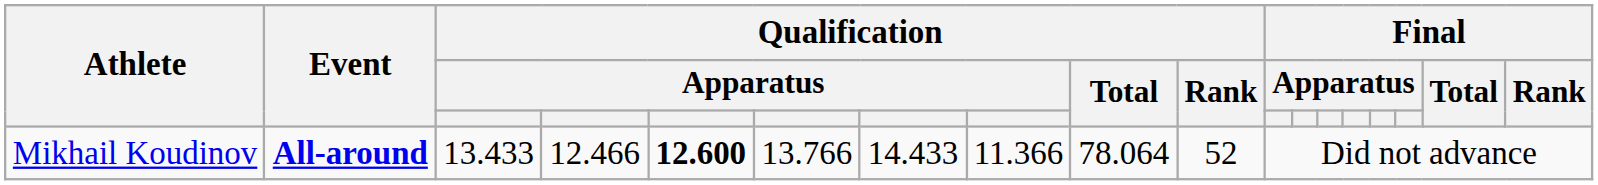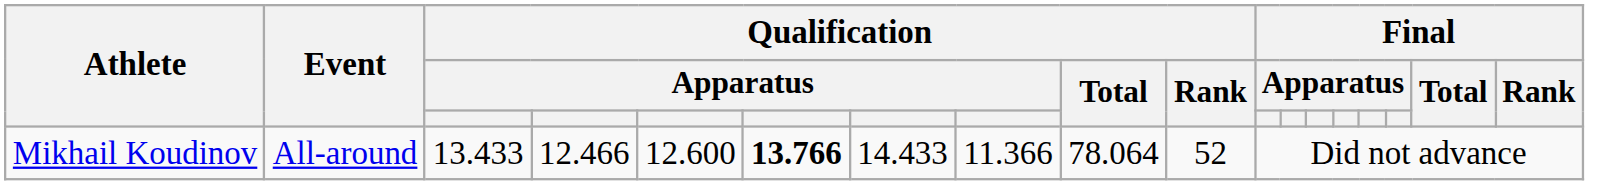(350, 152) bold -> (345, 152) normal
(701, 152) bold -> (690, 152) normal
(807, 152) normal -> (796, 152) bold
